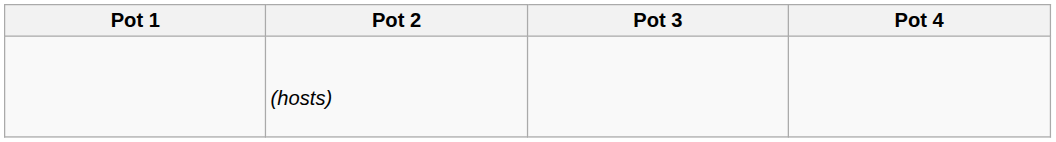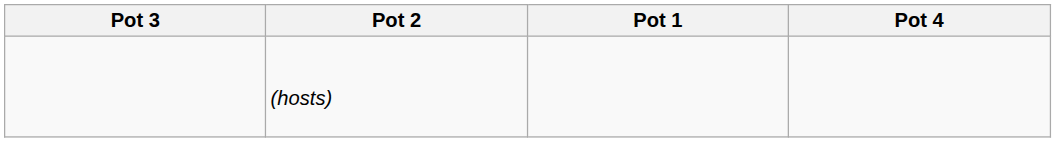columns swapped: (135, 20) <-> (658, 20)
